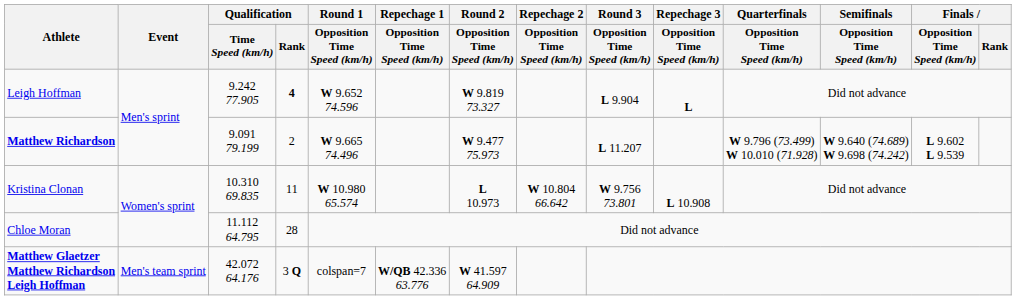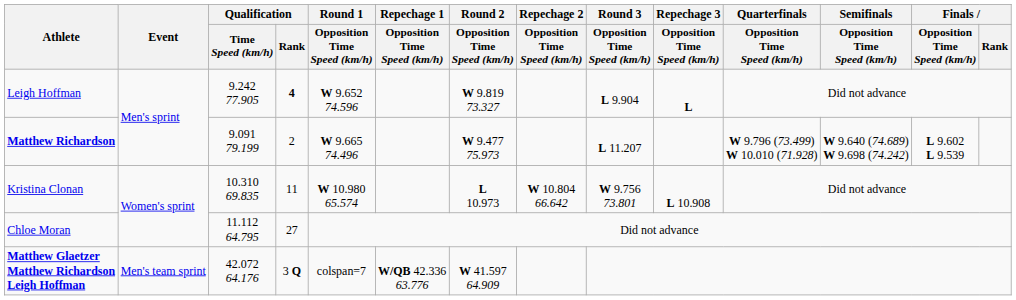(292, 230) 28 -> (292, 230) 27
